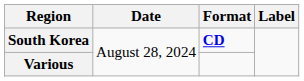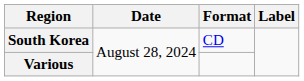(214, 40) bold -> (213, 40) normal
